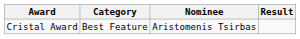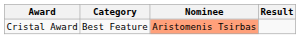(204, 27) no background -> (204, 27) lightsalmon background
